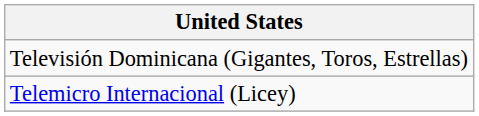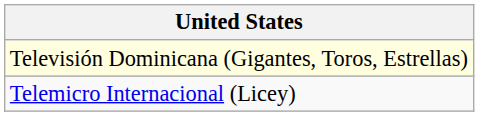(239, 57) no background -> (239, 57) lightyellow background
